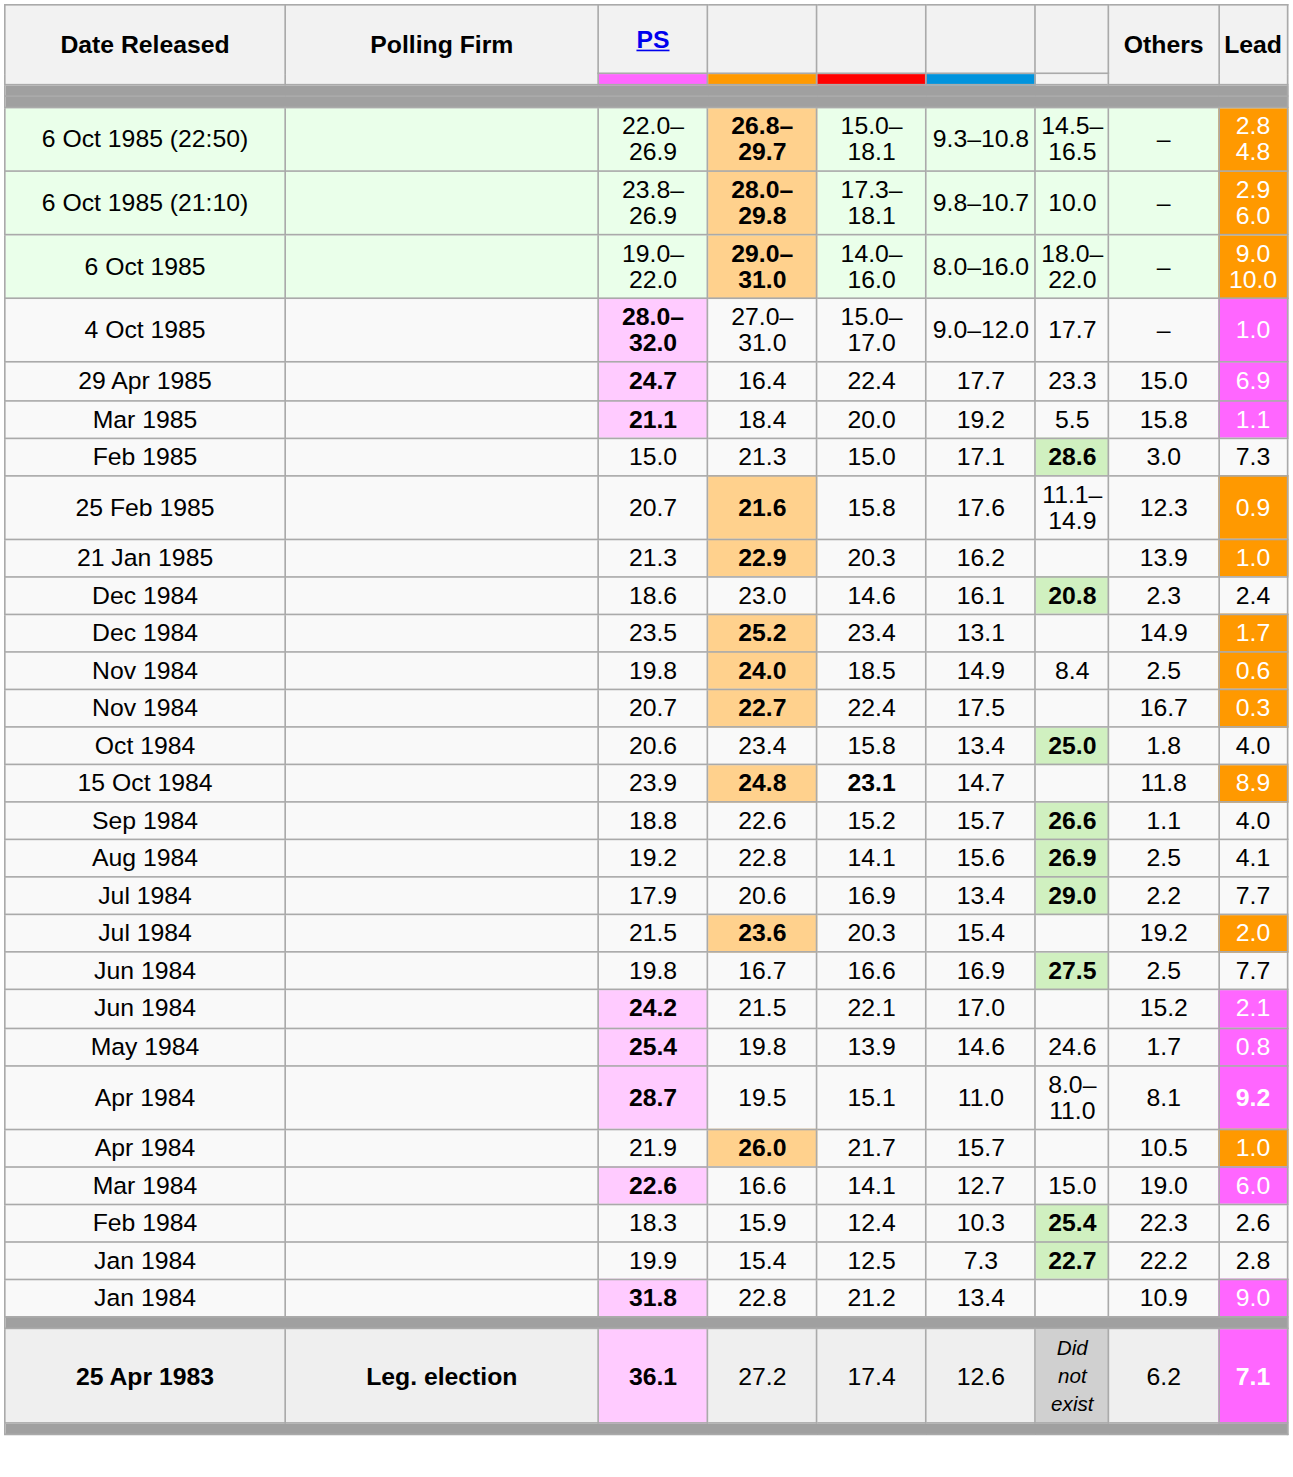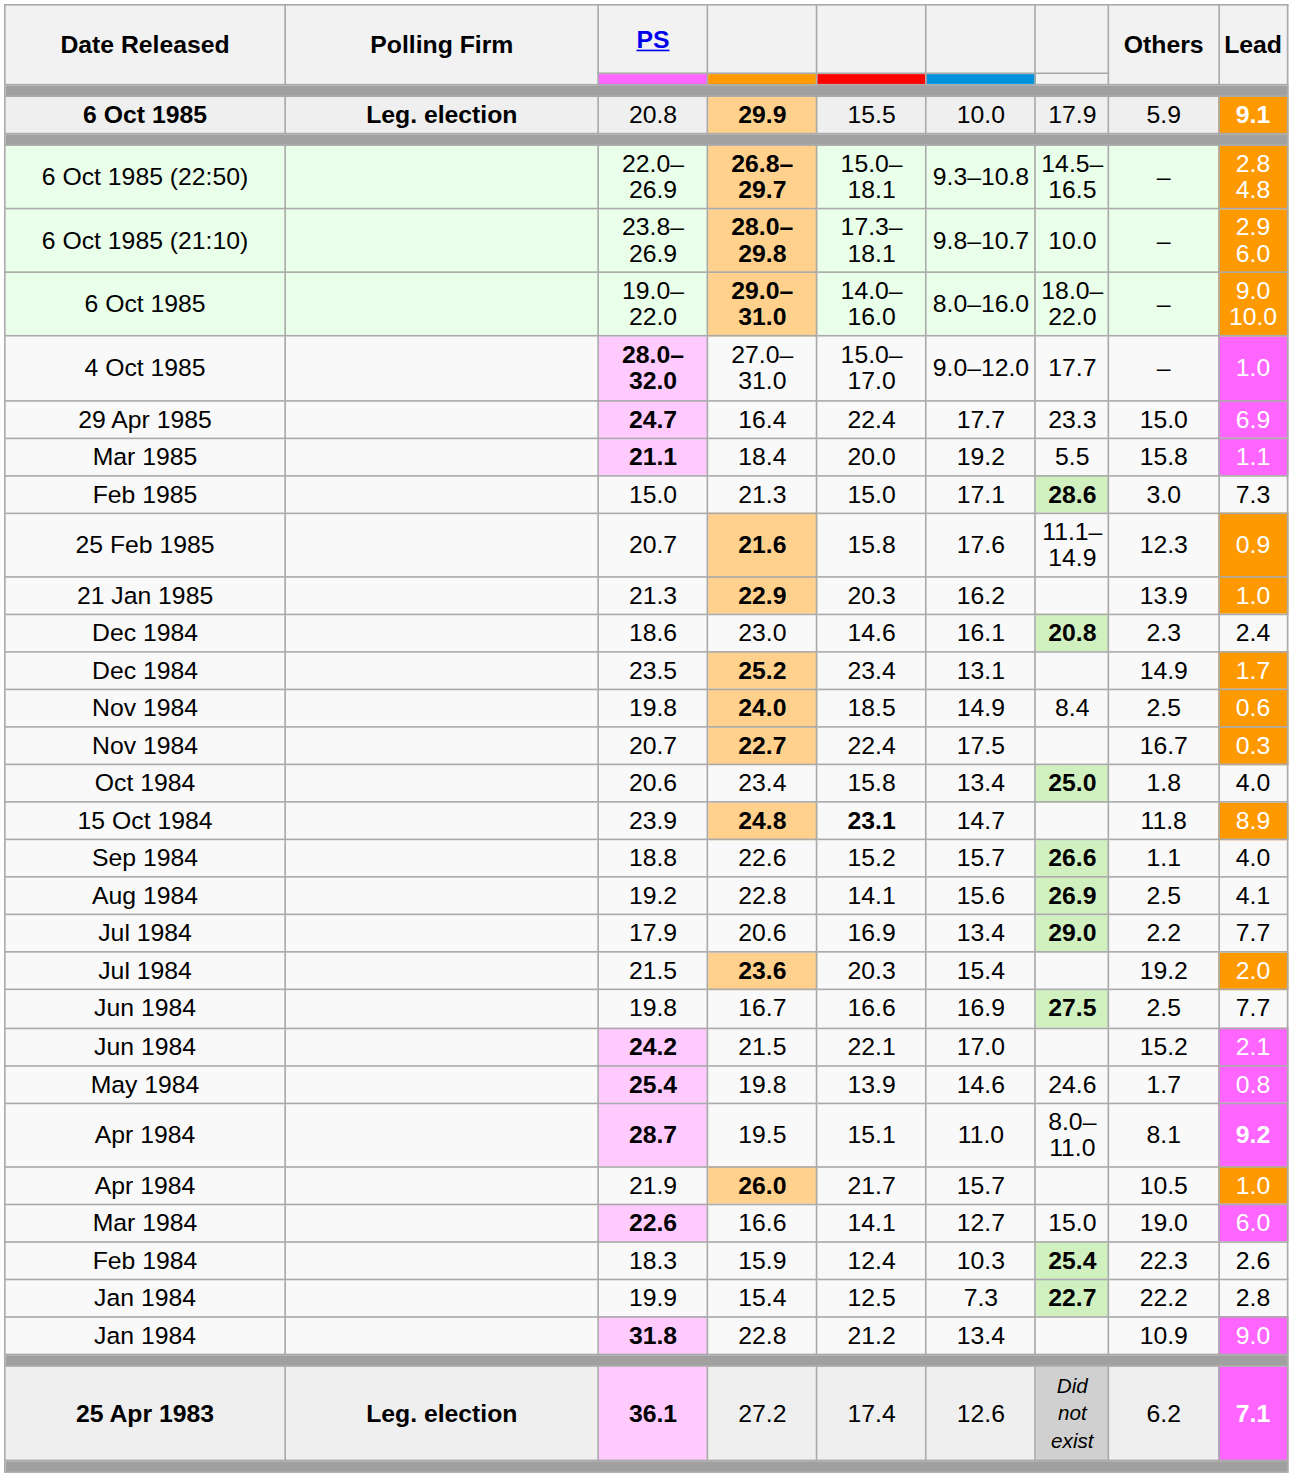+ row: (653, 114)
